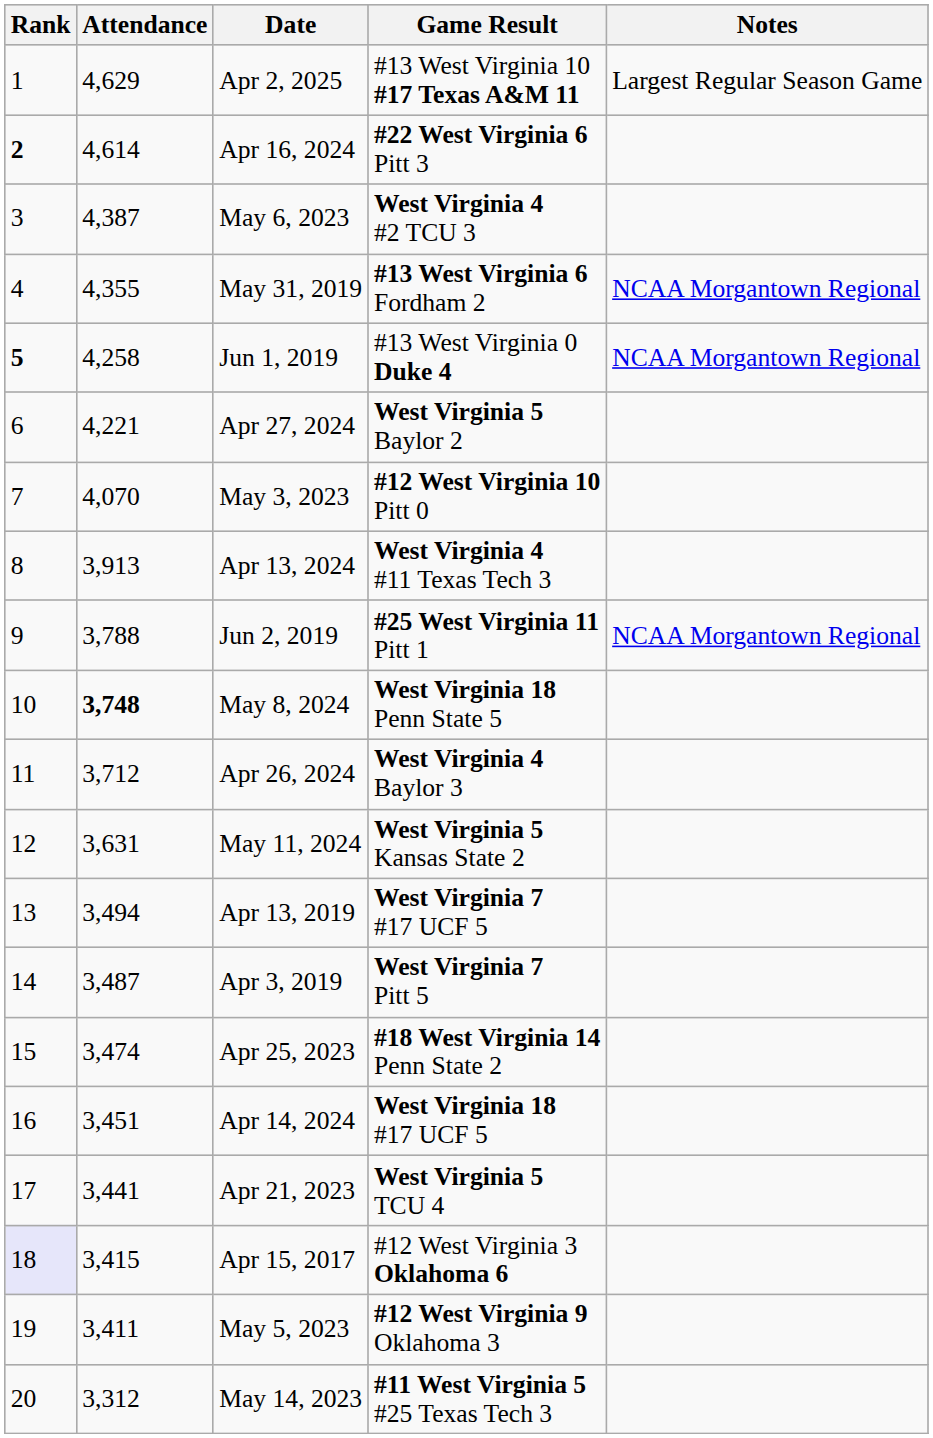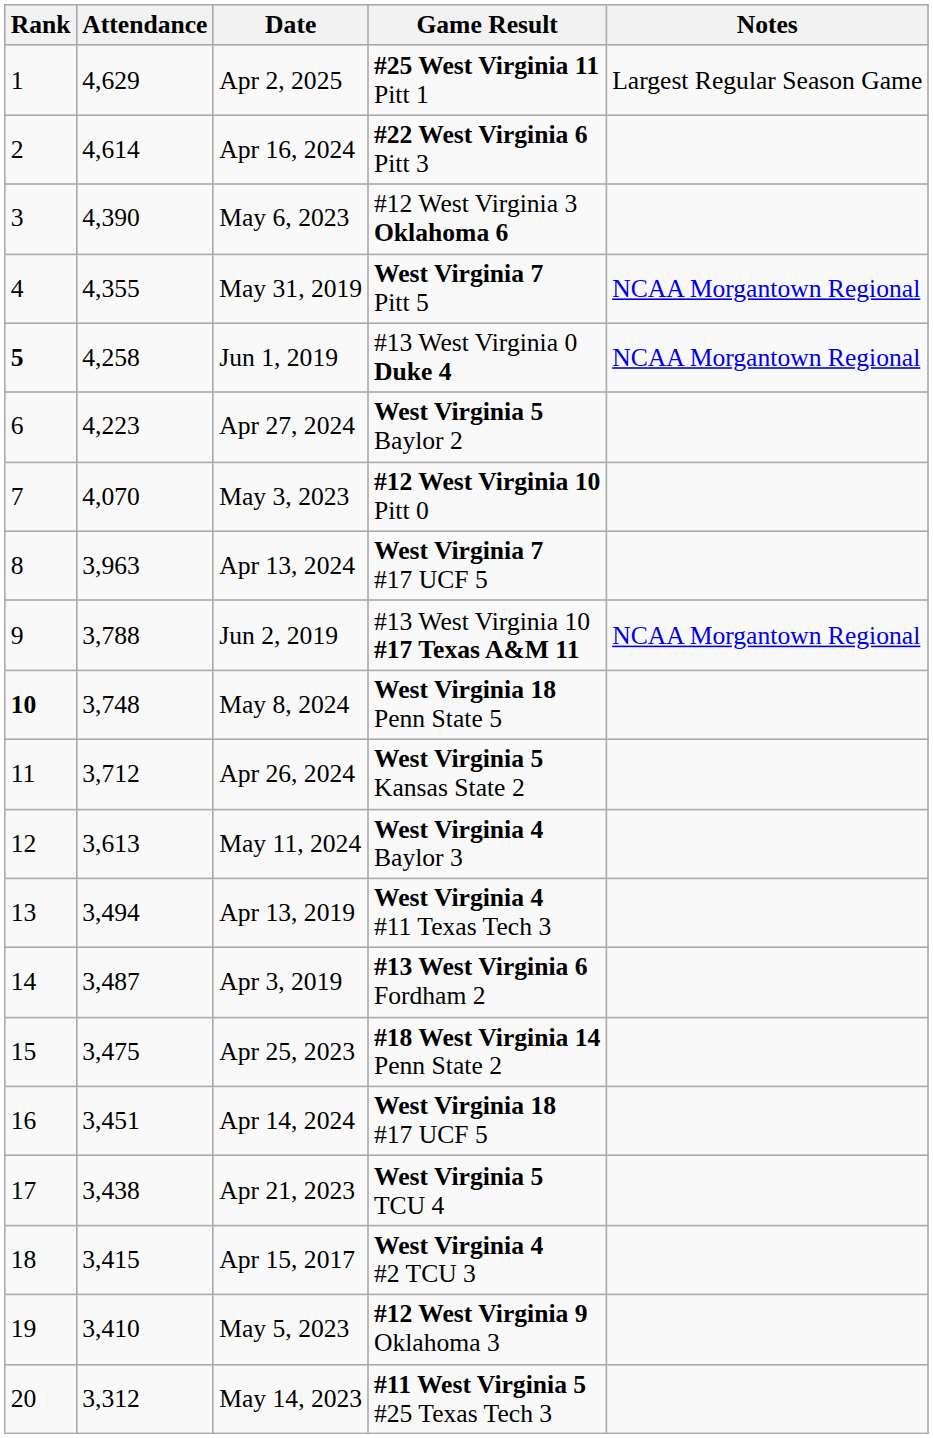(482, 79) #13 West Virginia 10 #17 Texas A&M 11 -> (486, 79) #25 West Virginia 11 Pitt 1
(17, 149) bold -> (17, 149) normal
(111, 218) 4,387 -> (111, 218) 4,390
(459, 218) West Virginia 4 #2 TCU 3 -> (476, 218) #12 West Virginia 3 Oklahoma 6
(481, 288) #13 West Virginia 6 Fordham 2 -> (459, 288) West Virginia 7 Pitt 5
(111, 426) 4,221 -> (111, 426) 4,223
(111, 565) 3,913 -> (111, 565) 3,963
(463, 565) West Virginia 4 #11 Texas Tech 3 -> (459, 565) West Virginia 7 #17 UCF 5
(486, 634) #25 West Virginia 11 Pitt 1 -> (482, 635) #13 West Virginia 10 #17 Texas A&M 11
(24, 704) normal -> (24, 704) bold
(111, 704) bold -> (111, 704) normal
(459, 773) West Virginia 4 Baylor 3 -> (459, 773) West Virginia 5 Kansas State 2
(111, 843) 3,631 -> (111, 843) 3,613
(459, 843) West Virginia 5 Kansas State 2 -> (459, 843) West Virginia 4 Baylor 3
(459, 912) West Virginia 7 #17 UCF 5 -> (463, 912) West Virginia 4 #11 Texas Tech 3
(459, 982) West Virginia 7 Pitt 5 -> (481, 982) #13 West Virginia 6 Fordham 2
(111, 1051) 3,474 -> (111, 1051) 3,475
(111, 1190) 3,441 -> (111, 1190) 3,438
(24, 1259) lavender background -> (24, 1259) no background
(476, 1259) #12 West Virginia 3 Oklahoma 6 -> (459, 1259) West Virginia 4 #2 TCU 3
(111, 1328) 3,411 -> (111, 1328) 3,410
